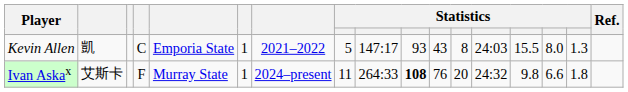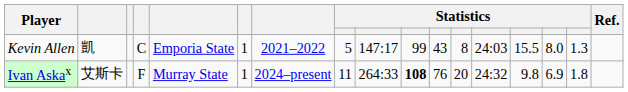(419, 48) 93 -> (419, 48) 99
(554, 74) 6.6 -> (554, 74) 6.9
